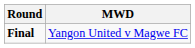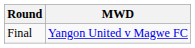(21, 33) bold -> (20, 33) normal
